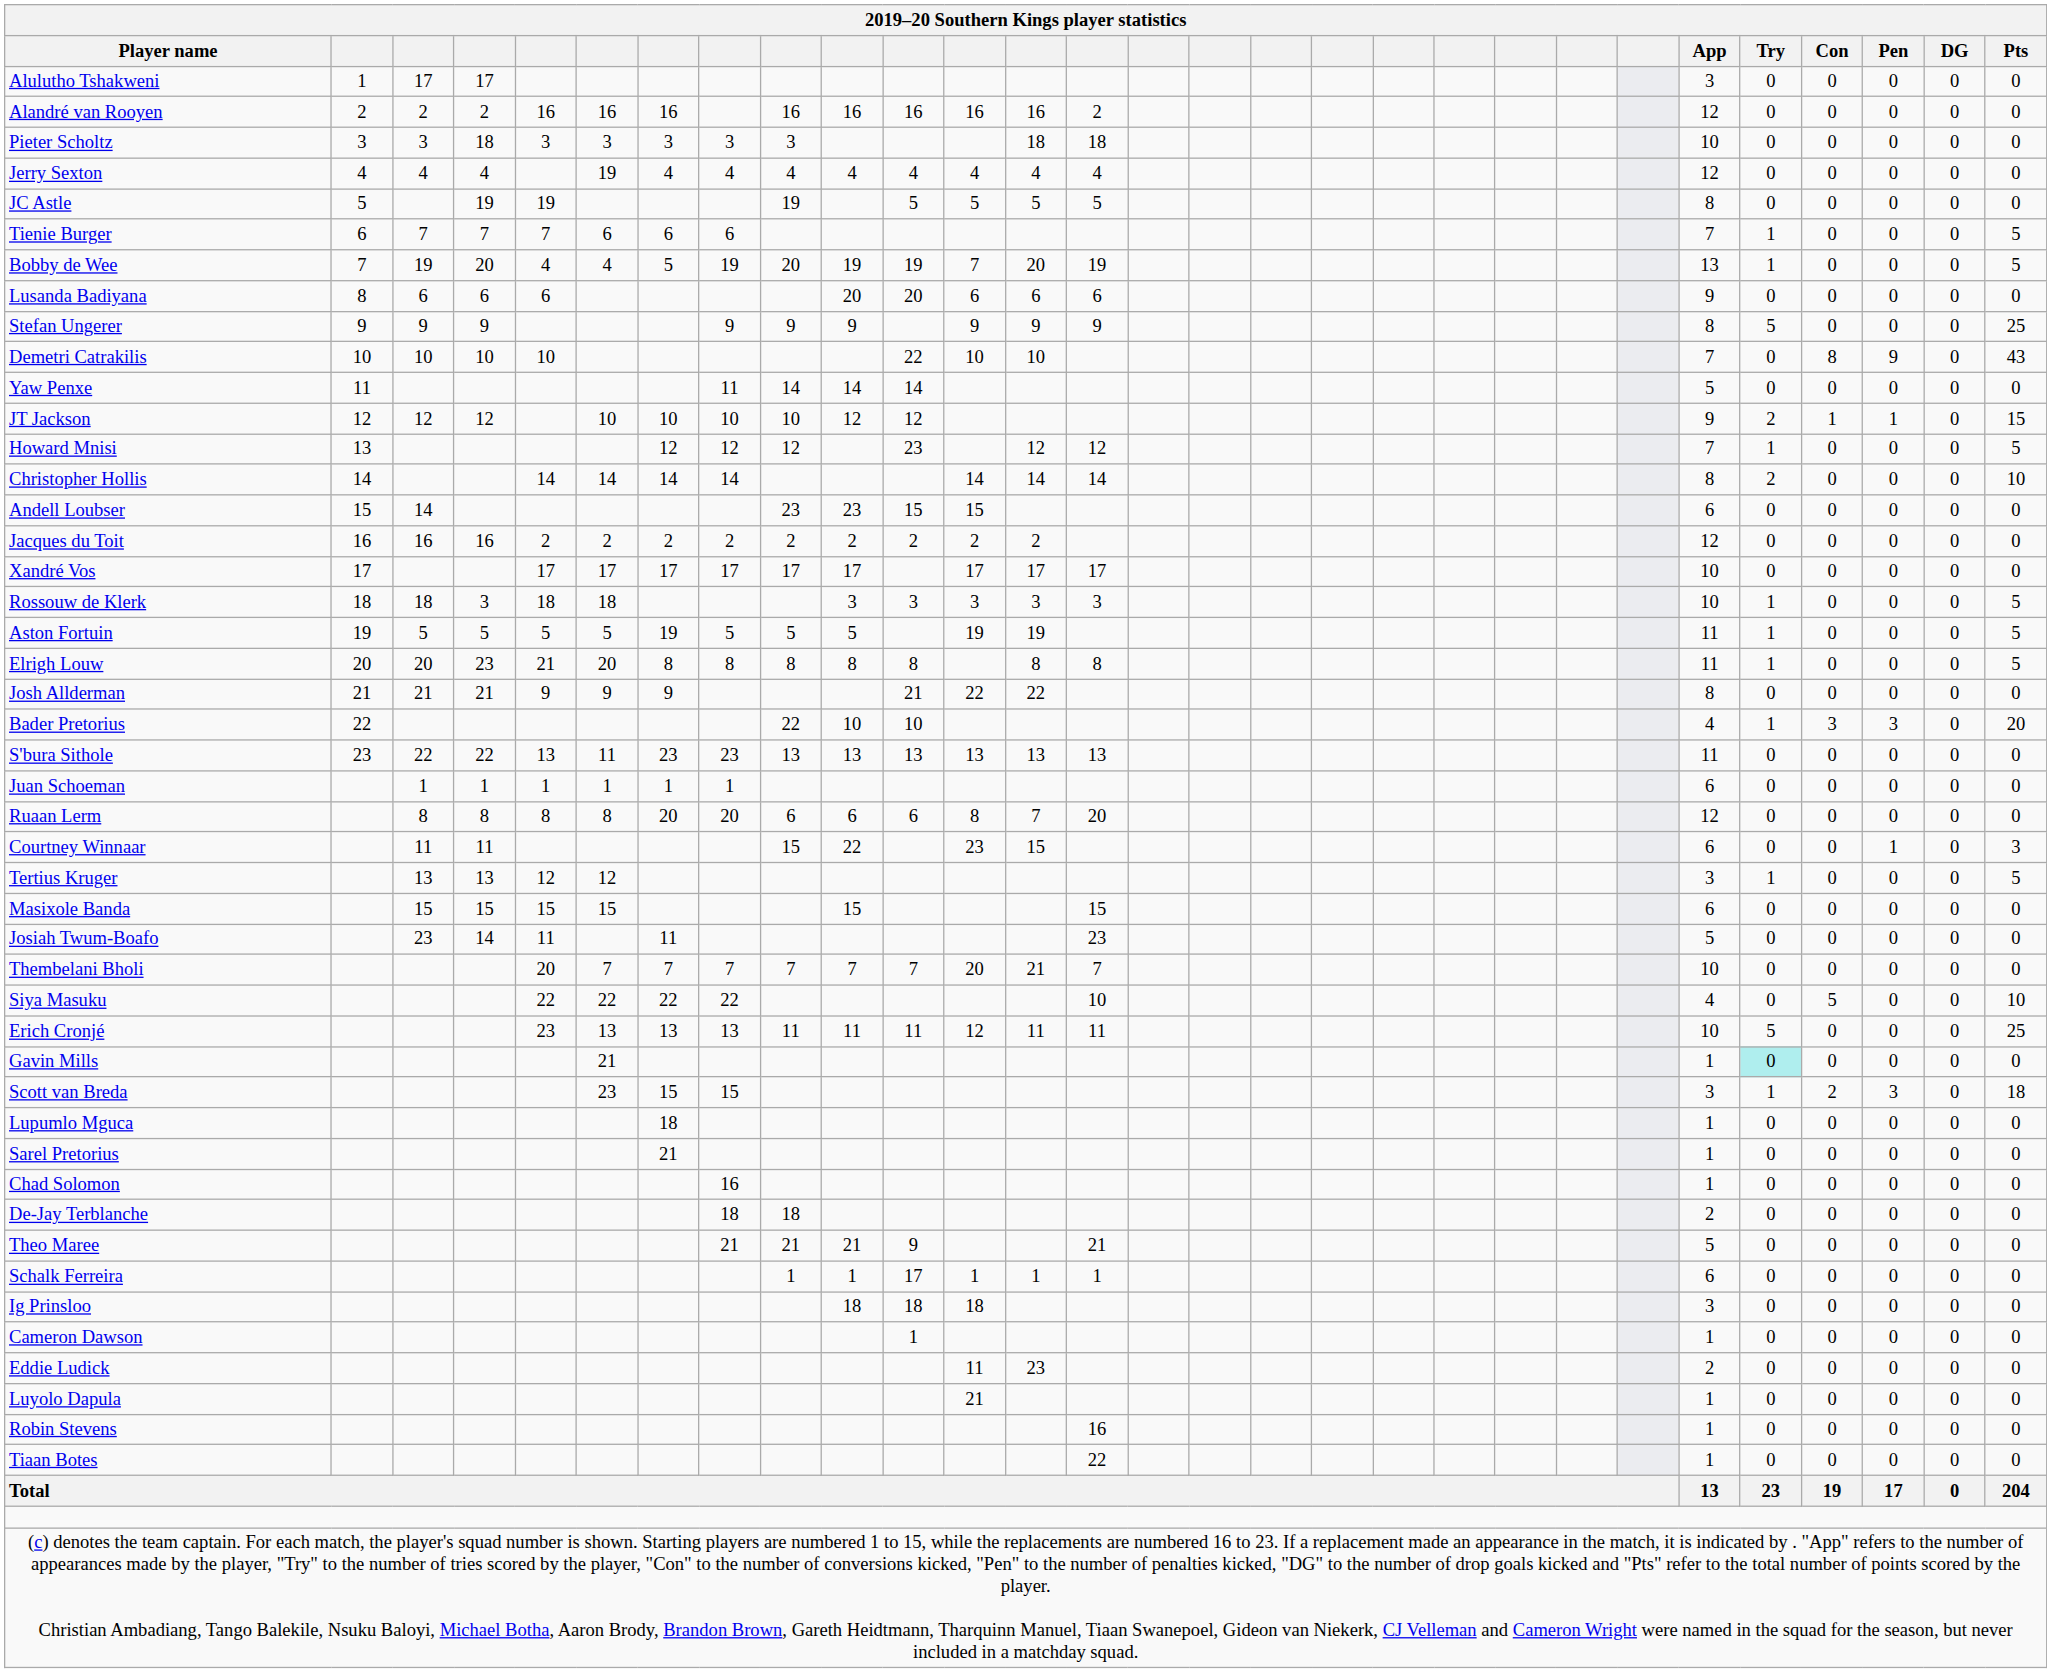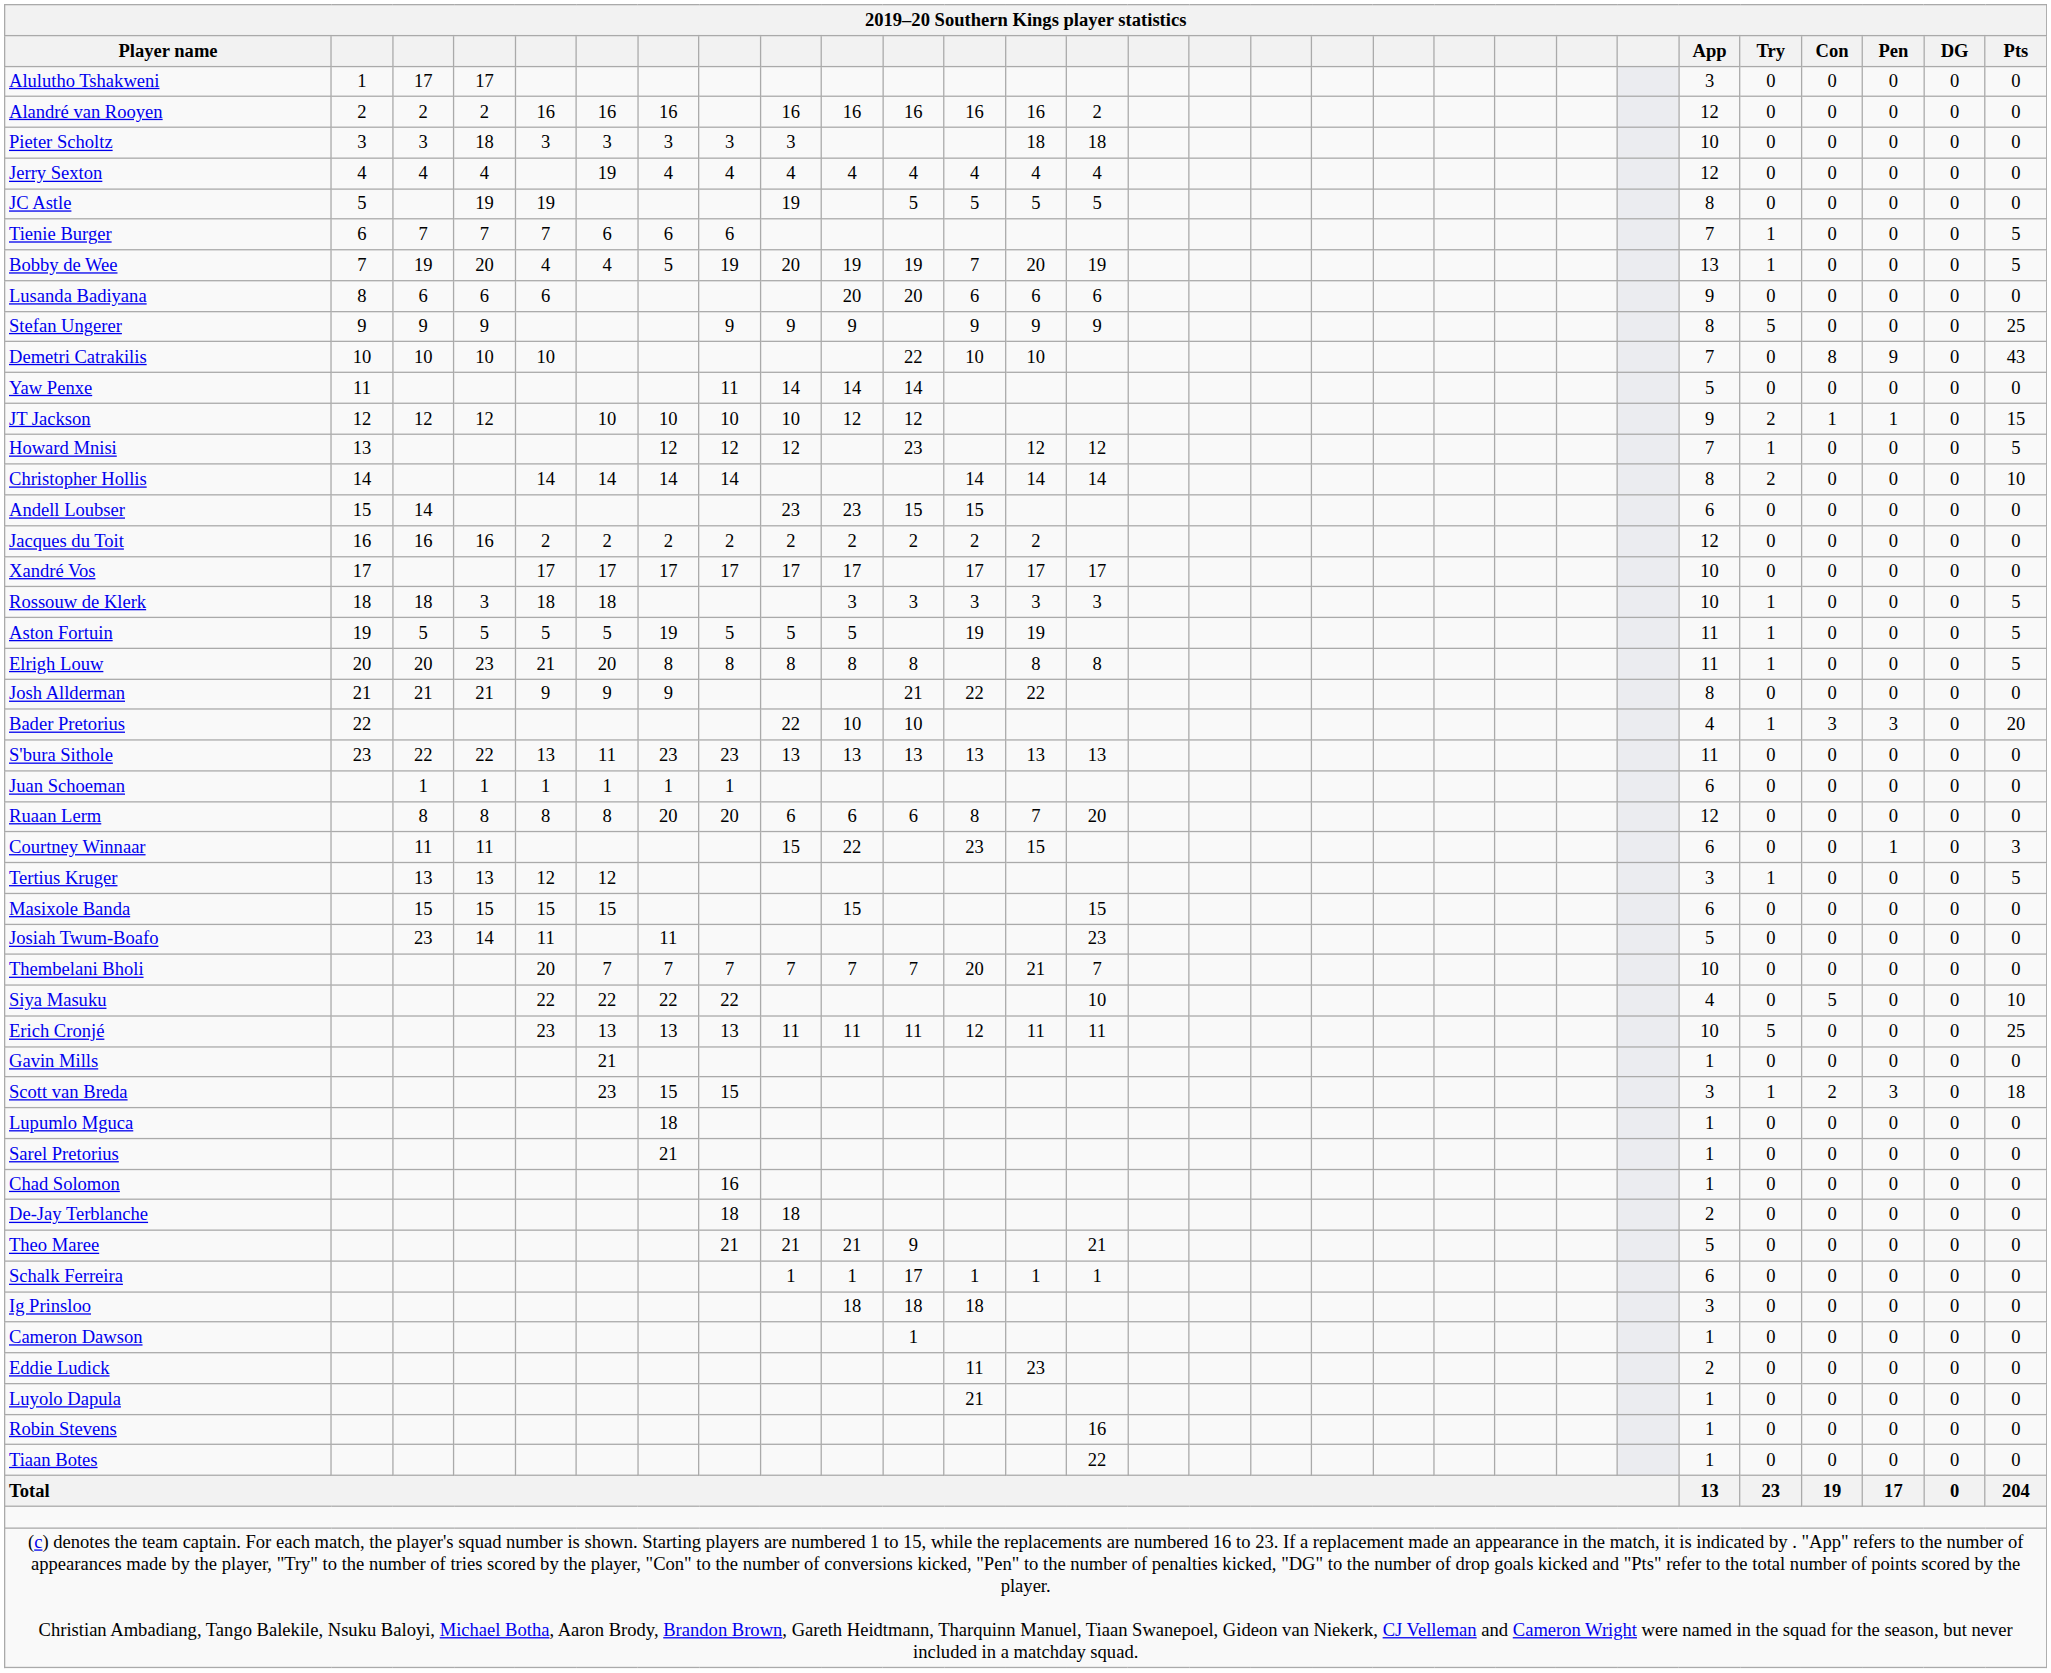(1771, 1061) paleturquoise background -> (1771, 1061) no background
